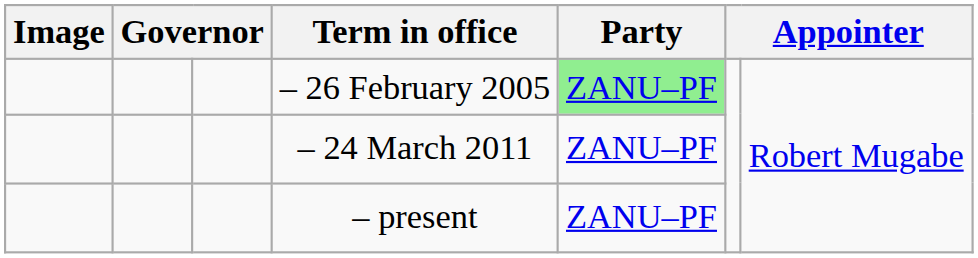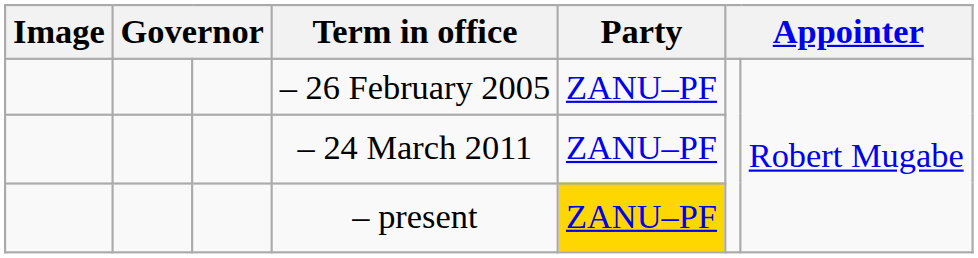(641, 86) lightgreen background -> (641, 86) no background
(641, 216) no background -> (641, 216) gold background
